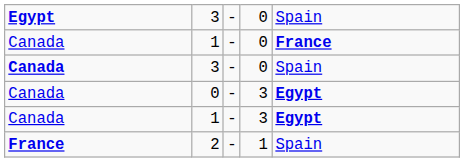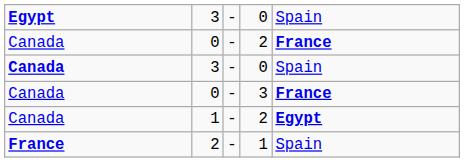(215, 43) 1 -> (215, 43) 0
(263, 43) 0 -> (263, 43) 2
(299, 94) Egypt -> (303, 94) France
(263, 119) 3 -> (263, 119) 2
